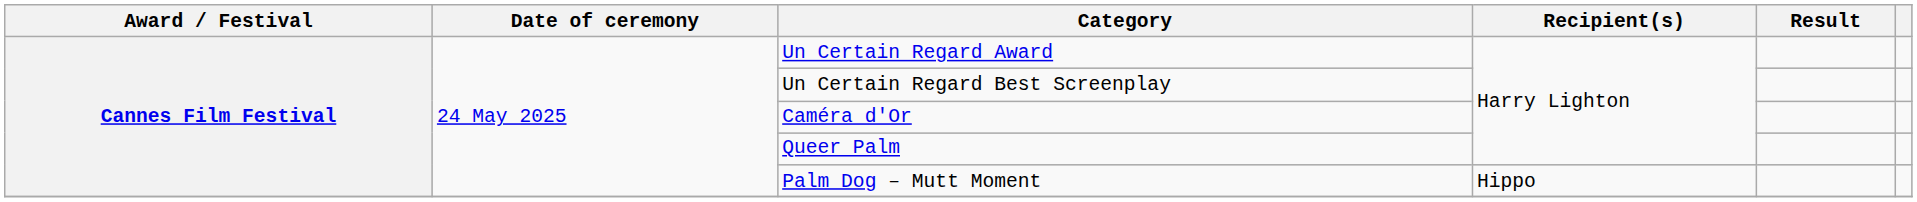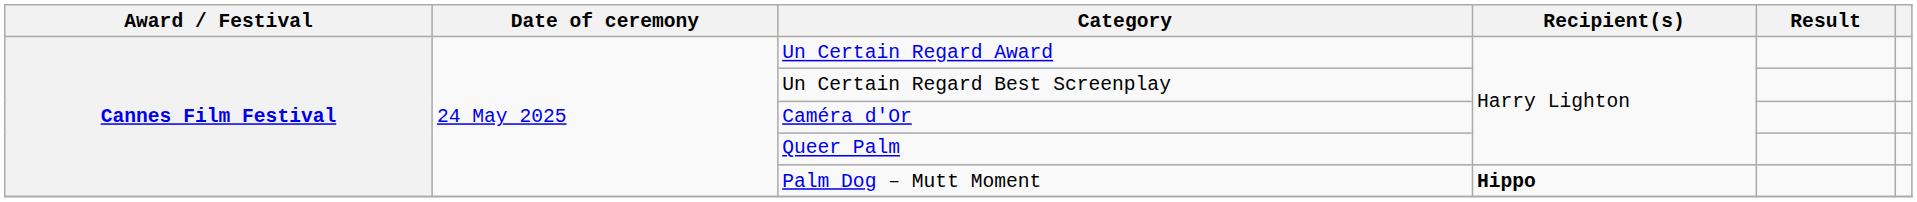(1506, 181) normal -> (1506, 181) bold
